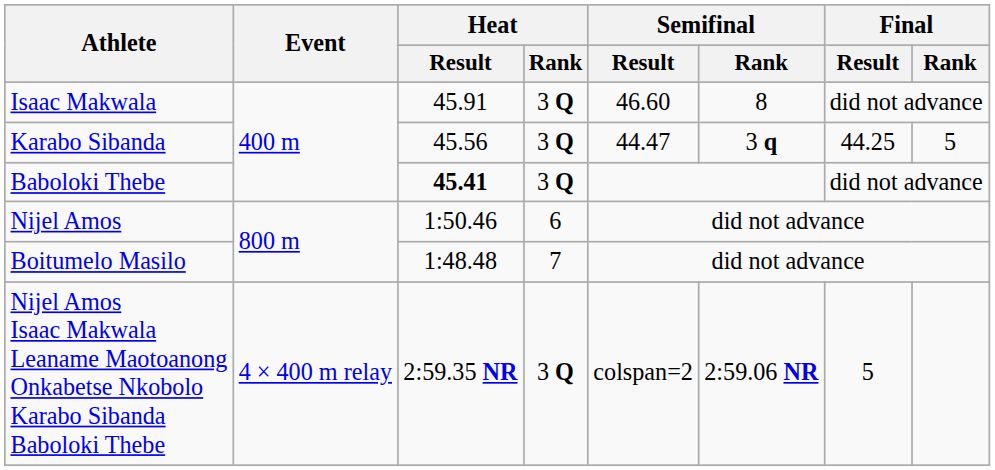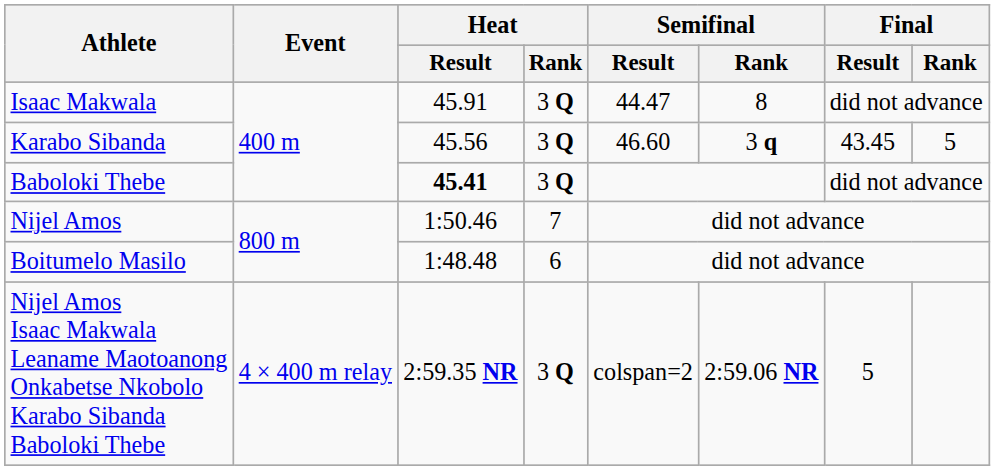(643, 102) 46.60 -> (643, 102) 44.47
(643, 142) 44.47 -> (643, 142) 46.60
(868, 142) 44.25 -> (868, 142) 43.45
(555, 222) 6 -> (555, 222) 7
(555, 262) 7 -> (555, 262) 6
